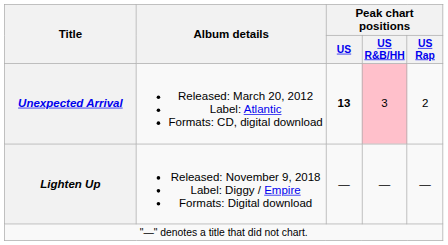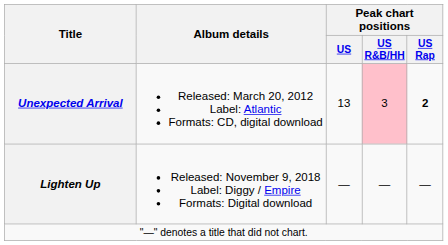(344, 103) bold -> (344, 103) normal
(425, 103) normal -> (425, 103) bold
